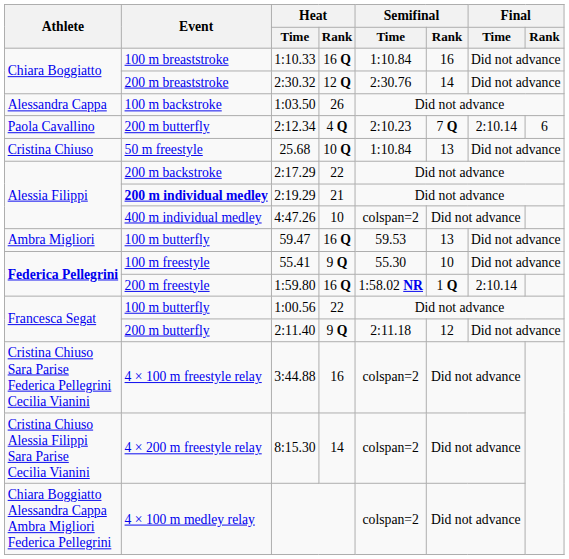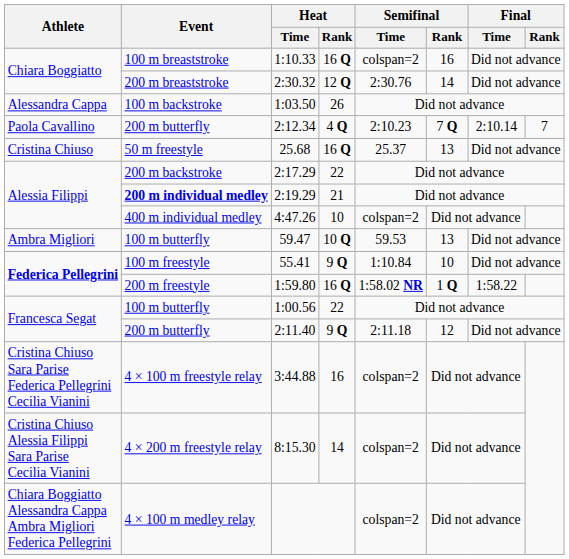(391, 60) 1:10.84 -> (391, 60) colspan=2
(544, 127) 6 -> (544, 127) 7
(337, 150) 10 Q -> (337, 150) 16 Q
(391, 150) 1:10.84 -> (391, 150) 25.37
(337, 240) 16 Q -> (337, 240) 10 Q
(391, 263) 55.30 -> (391, 263) 1:10.84
(496, 285) 2:10.14 -> (496, 285) 1:58.22
